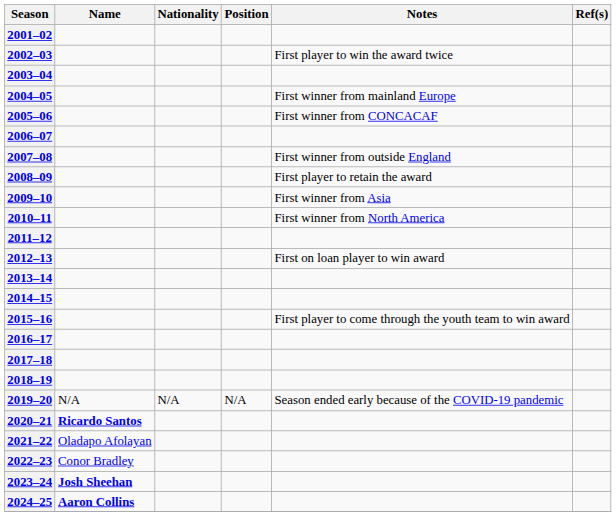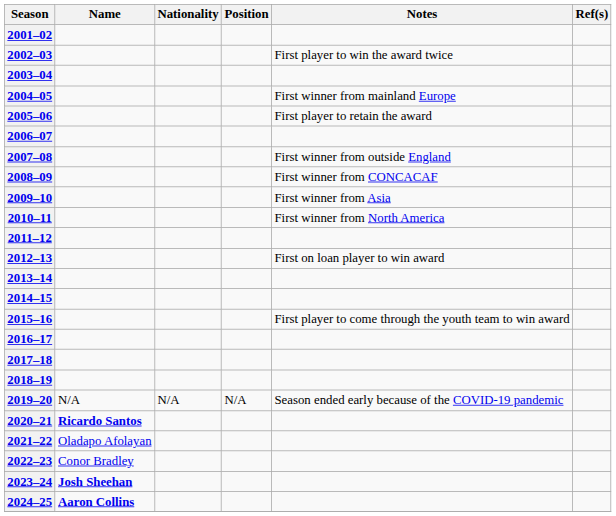(356, 116) First winner from CONCACAF -> (353, 116) First player to retain the award
(353, 177) First player to retain the award -> (356, 177) First winner from CONCACAF
